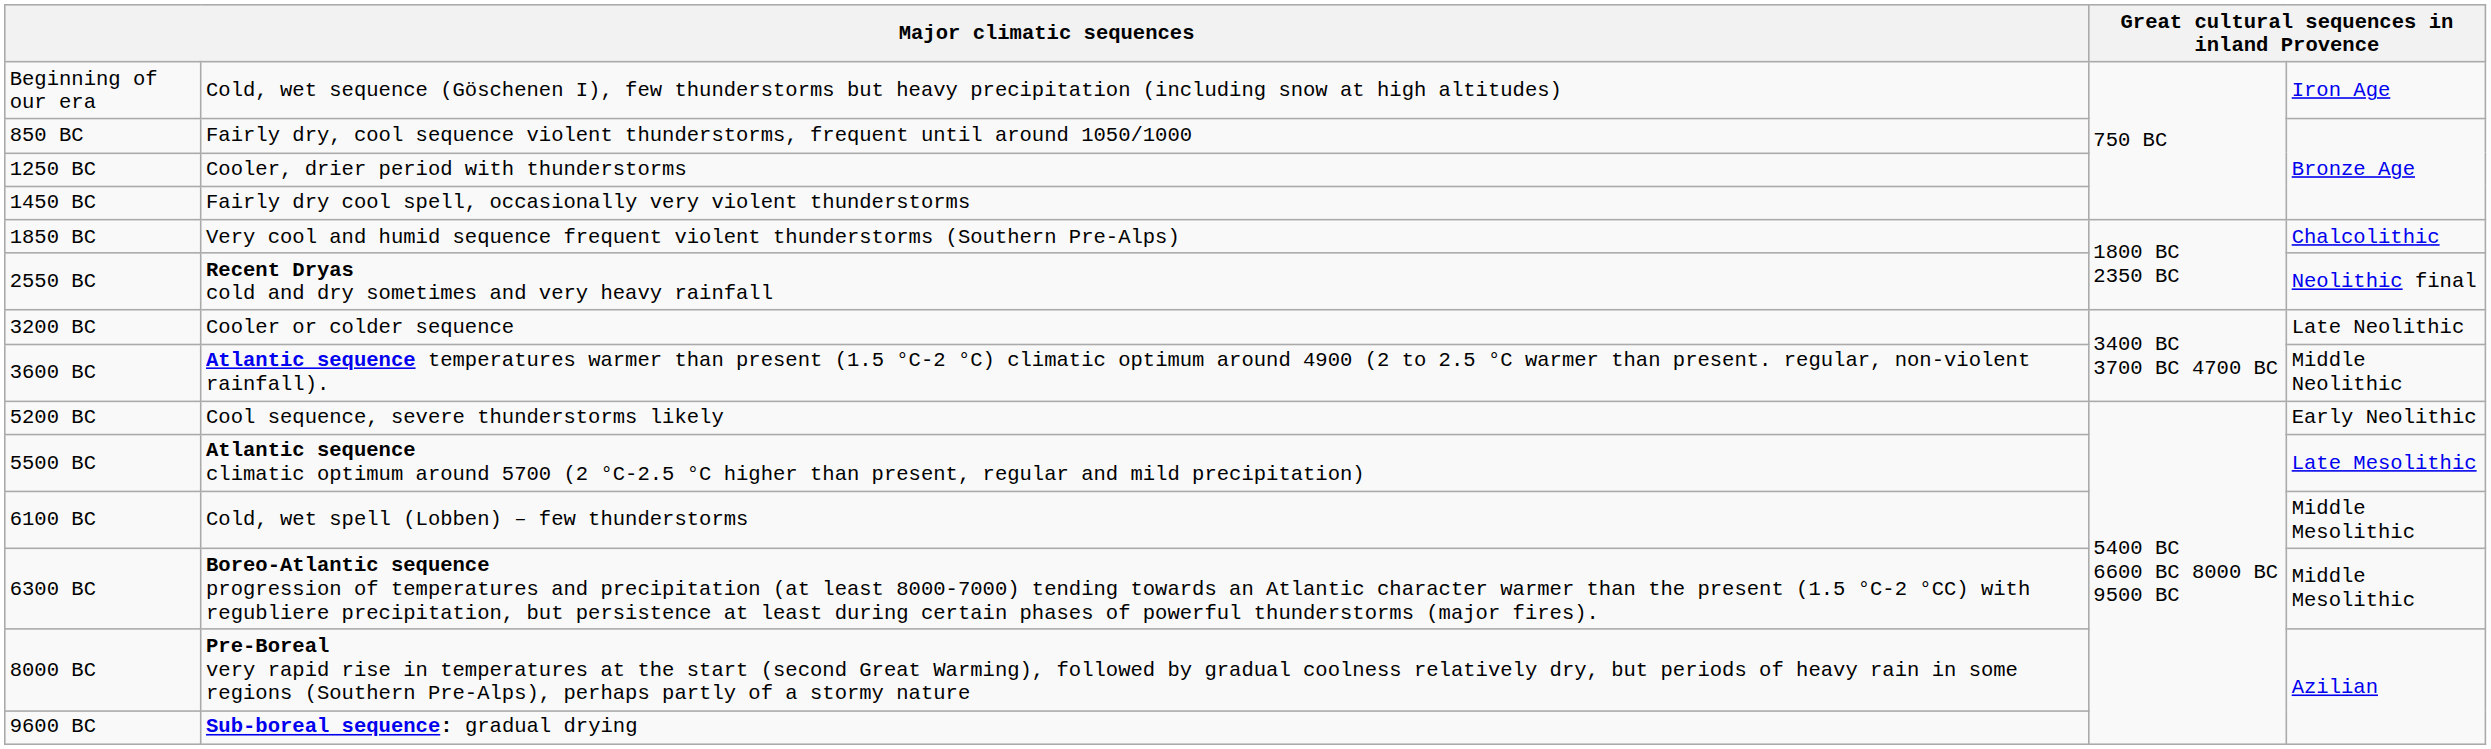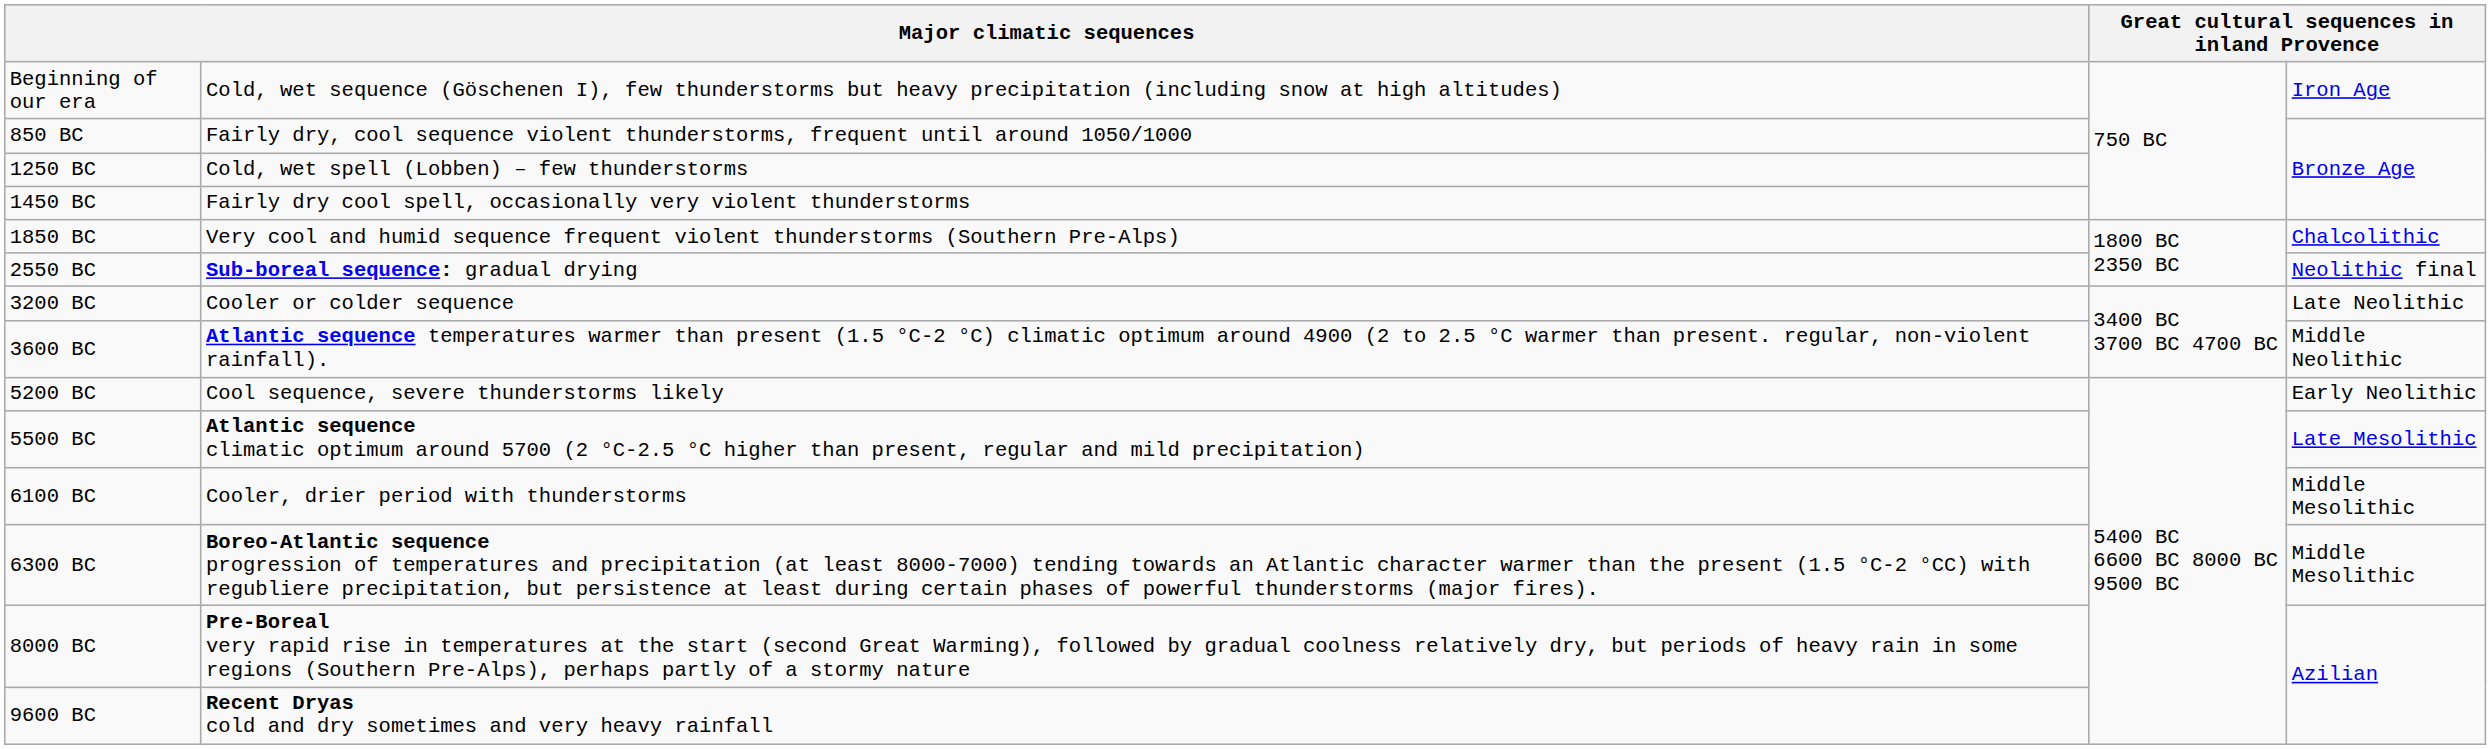(446, 169) Cooler, drier period with thunderstorms -> (477, 169) Cold, wet spell (Lobben) – few thunderstorms
(490, 282) Recent Dryas cold and dry sometimes and very heavy rainfall -> (422, 270) Sub-boreal sequence: gradual drying
(477, 520) Cold, wet spell (Lobben) – few thunderstorms -> (446, 496) Cooler, drier period with thunderstorms
(422, 727) Sub-boreal sequence: gradual drying -> (490, 715) Recent Dryas cold and dry sometimes and very heavy rainfall
